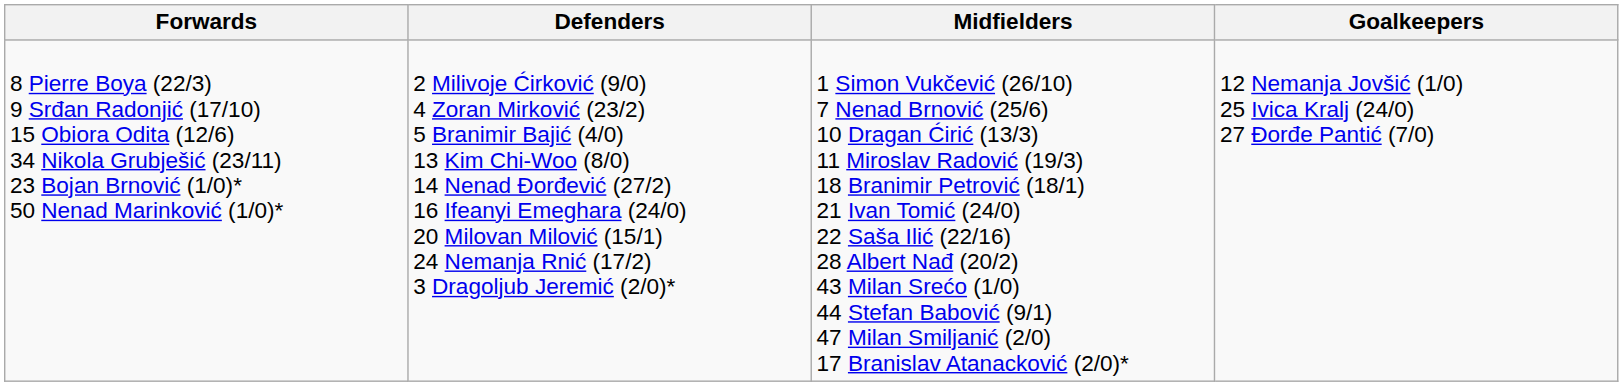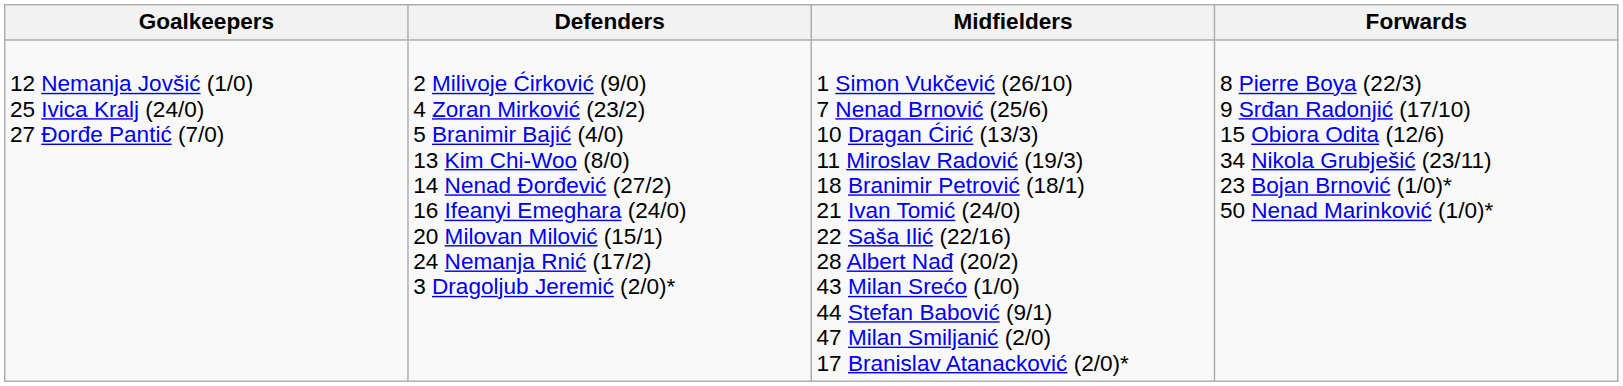columns swapped: (1416, 22) <-> (206, 22)
